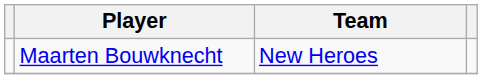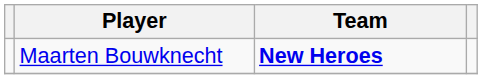(318, 55) normal -> (321, 55) bold
